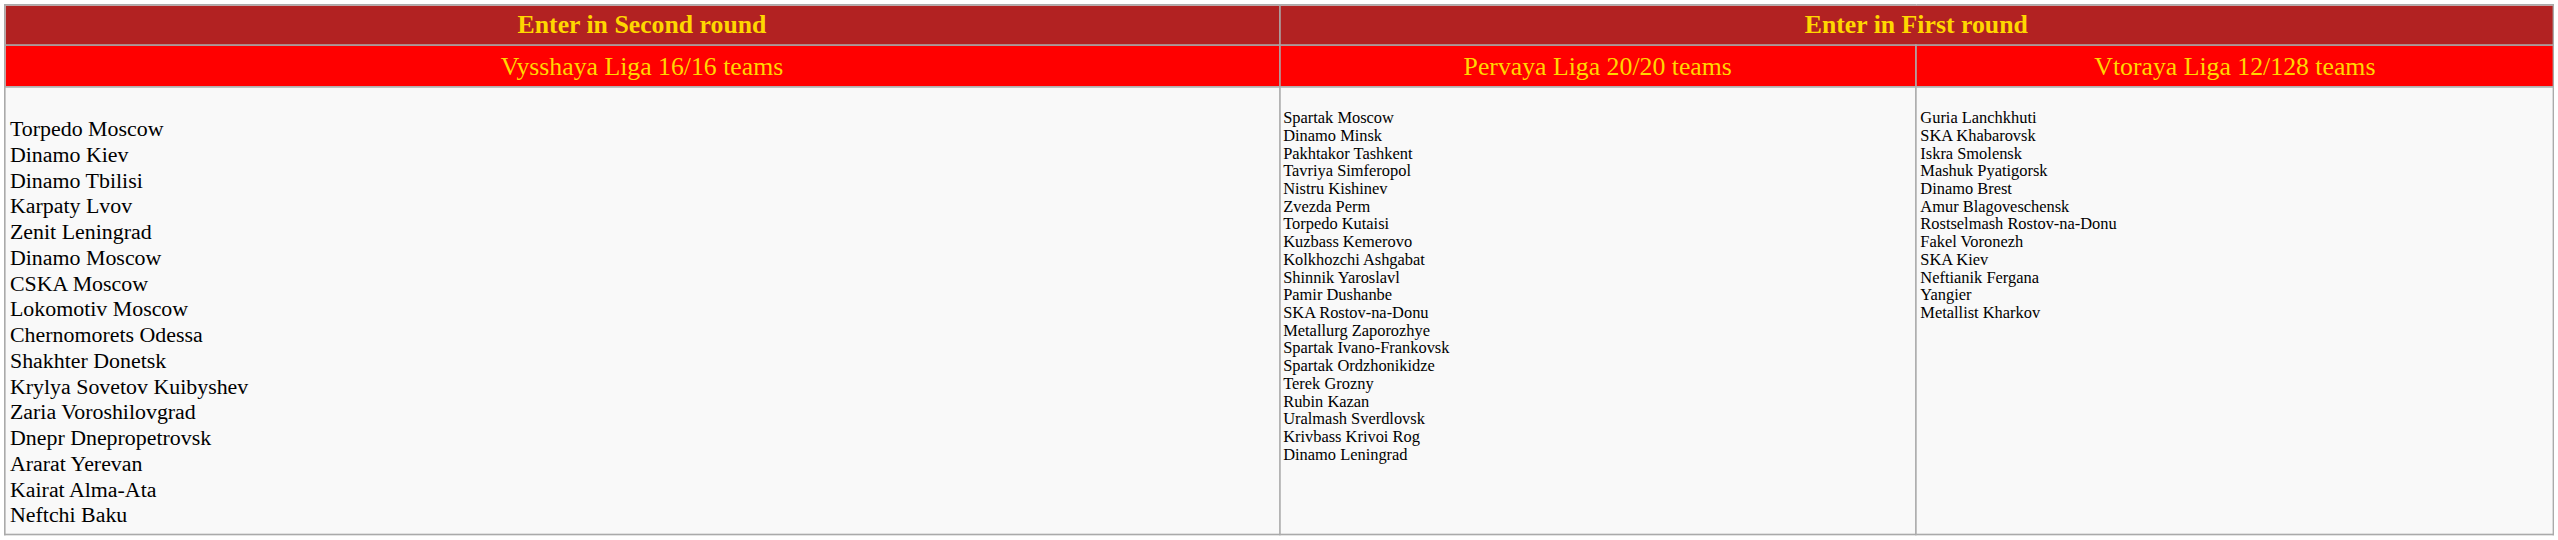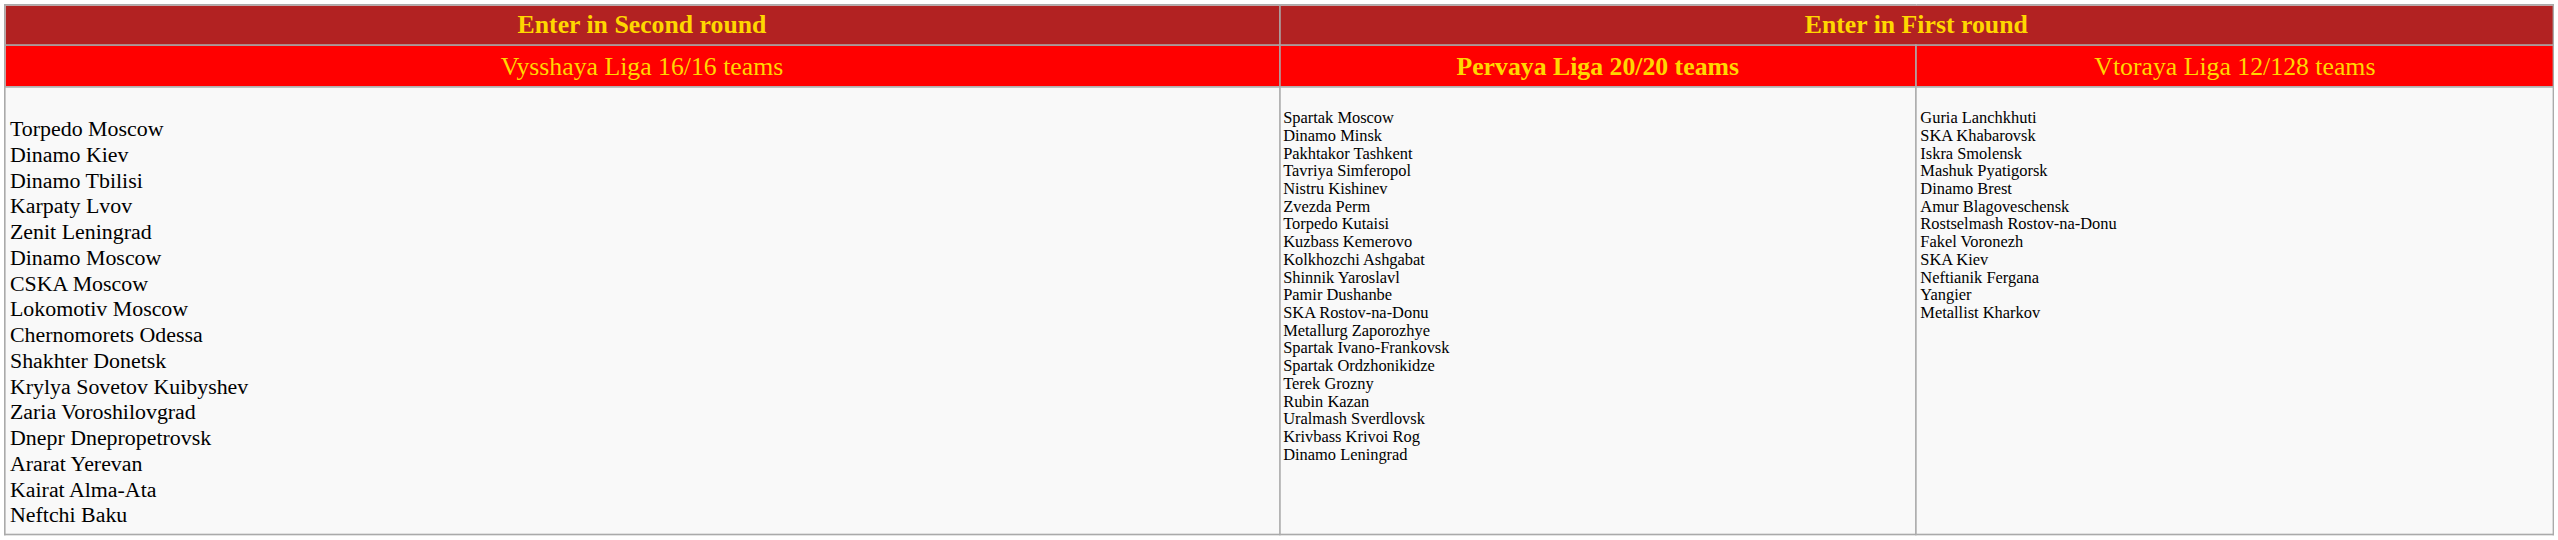(1598, 65) normal -> (1598, 65) bold
